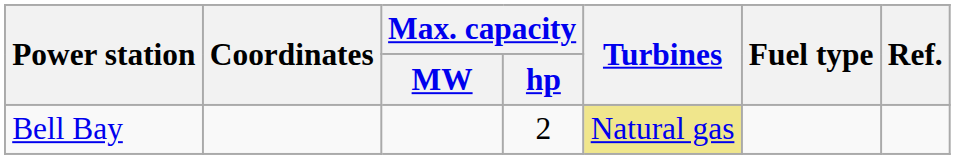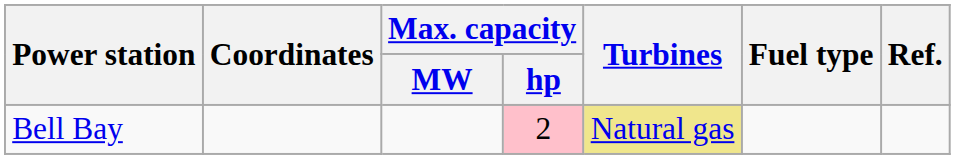(543, 128) no background -> (543, 128) pink background
